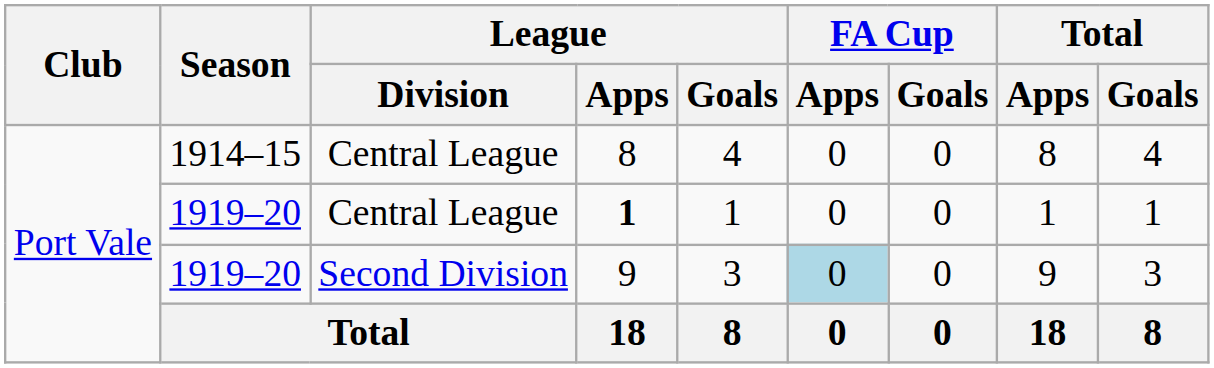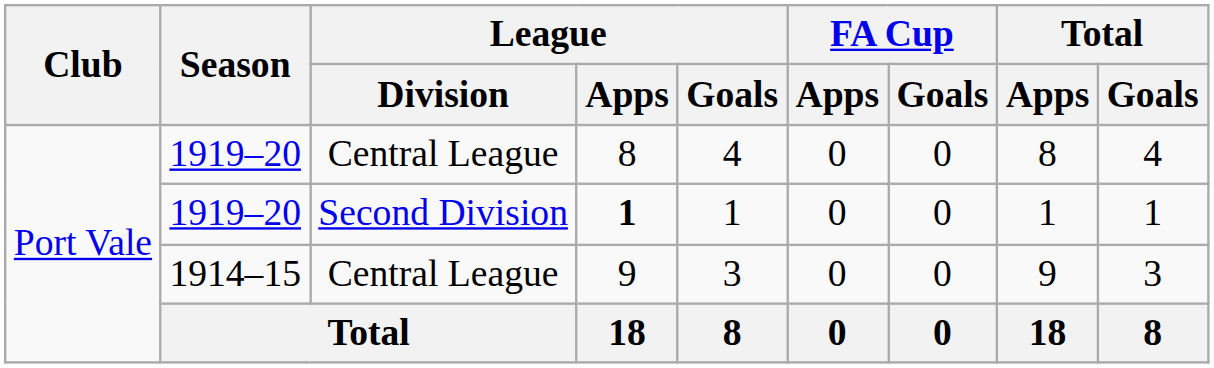(235, 153) 1914–15 -> (235, 153) 1919–20
(443, 213) Central League -> (443, 213) Second Division
(235, 272) 1919–20 -> (235, 272) 1914–15
(443, 272) Second Division -> (443, 272) Central League
(837, 272) lightblue background -> (837, 272) no background
